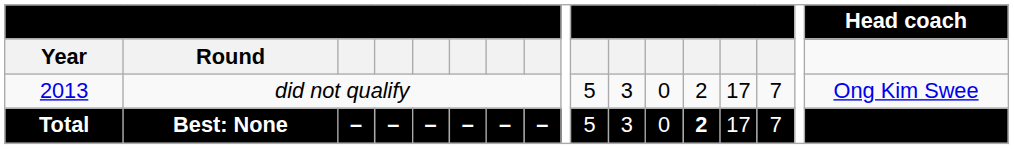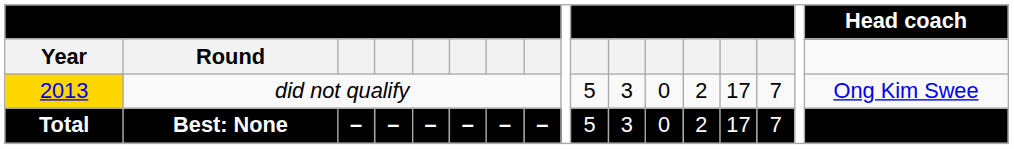(64, 90) no background -> (64, 90) gold background
(701, 125) bold -> (701, 125) normal
